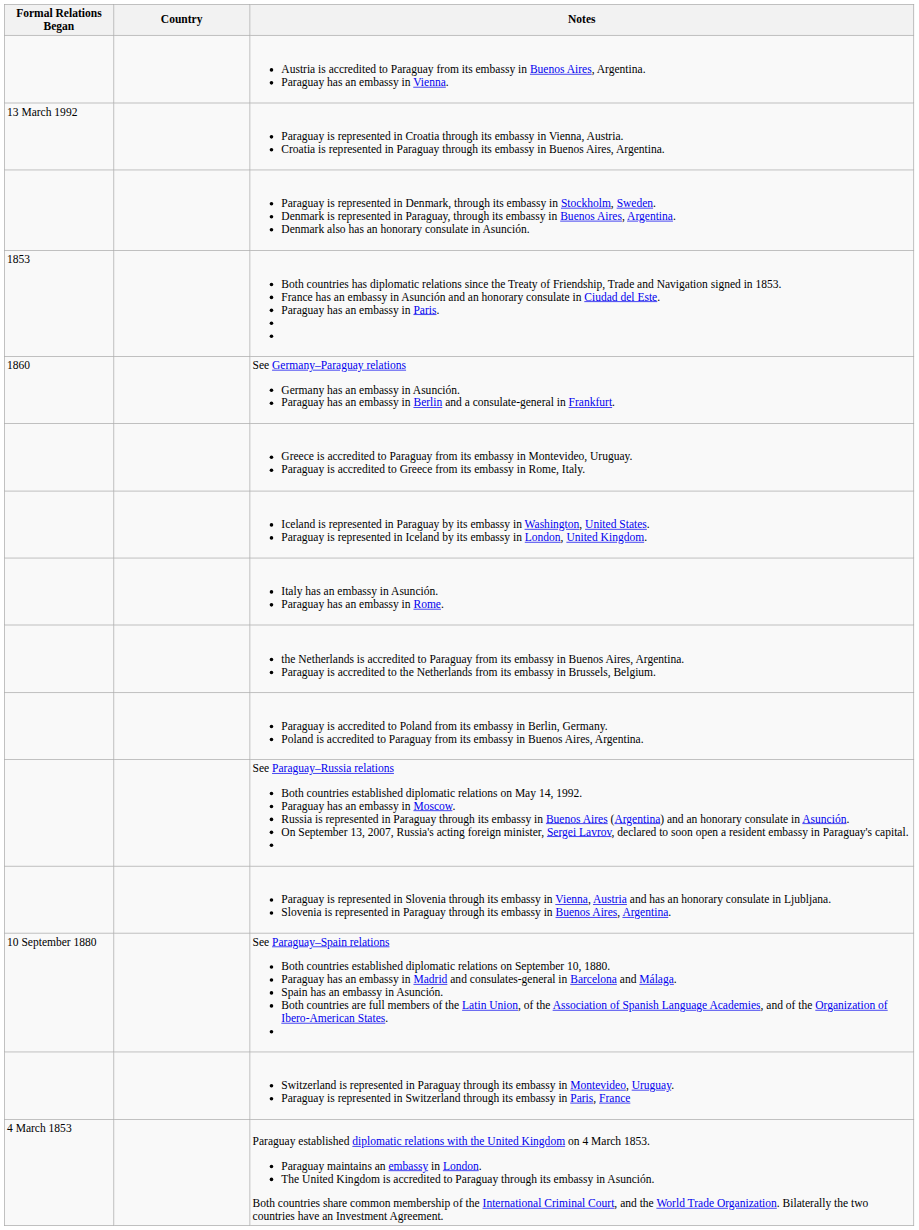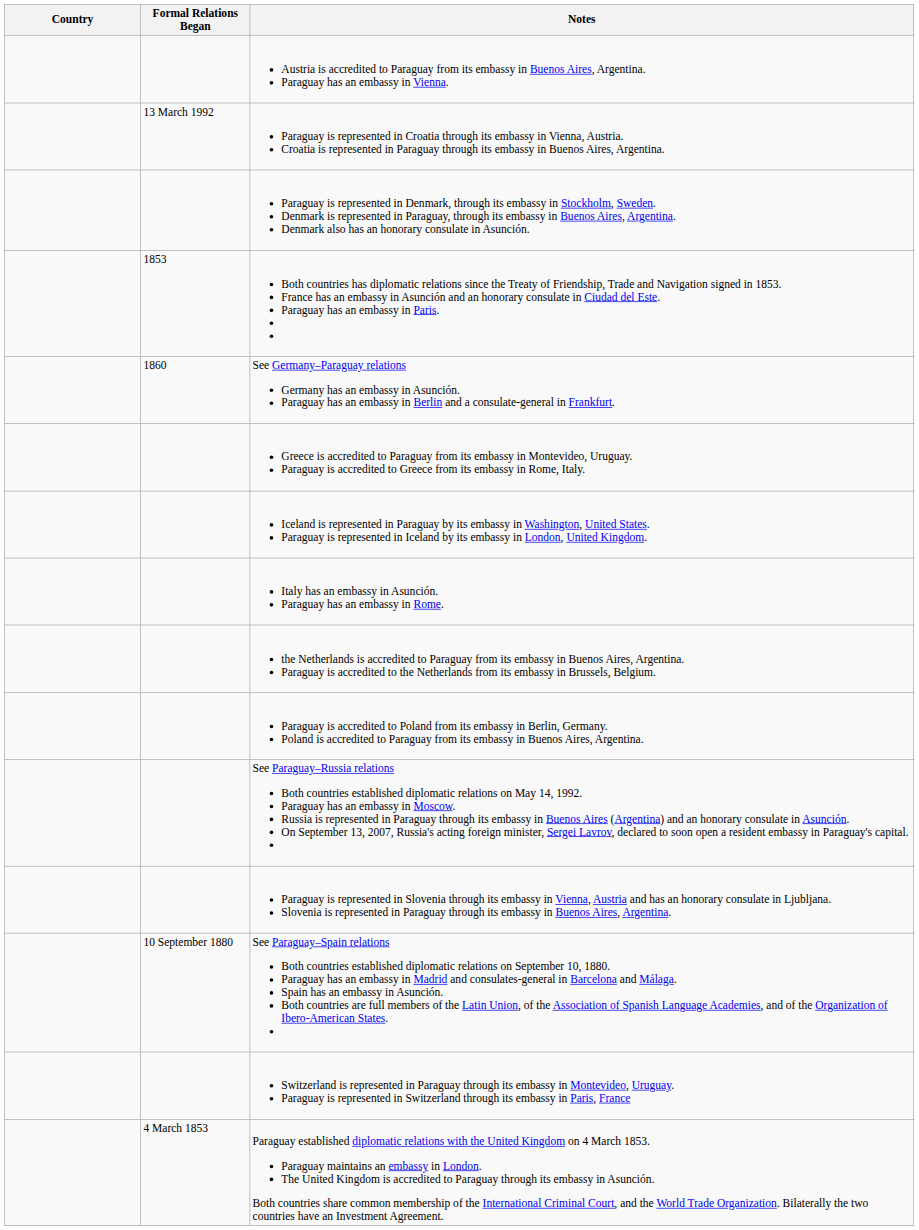columns swapped: (182, 20) <-> (59, 20)
